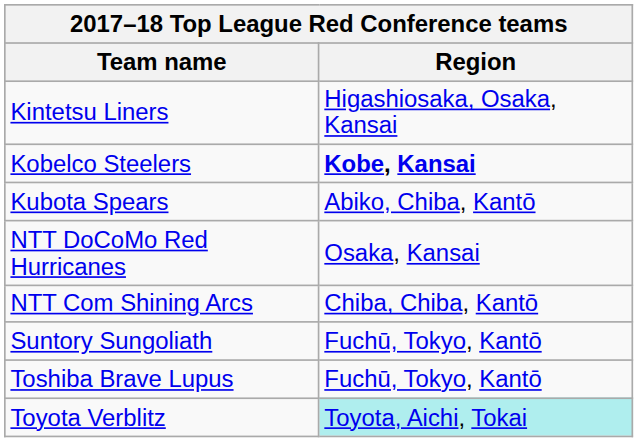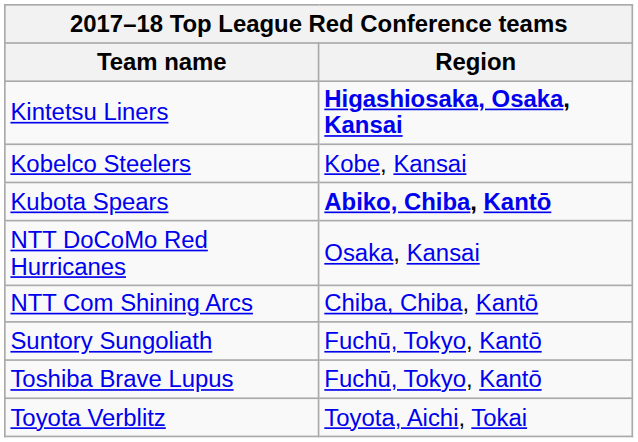(441, 113) normal -> (447, 113) bold
(400, 164) bold -> (395, 164) normal
(430, 202) normal -> (438, 202) bold
(426, 417) paleturquoise background -> (426, 417) no background
